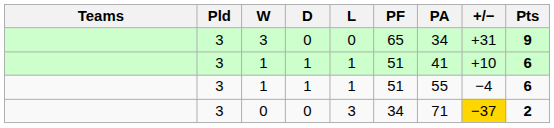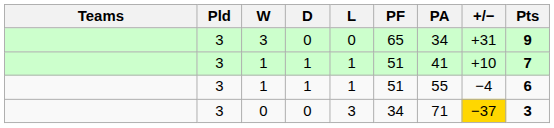(528, 63) 6 -> (528, 63) 7
(528, 110) 2 -> (528, 110) 3
